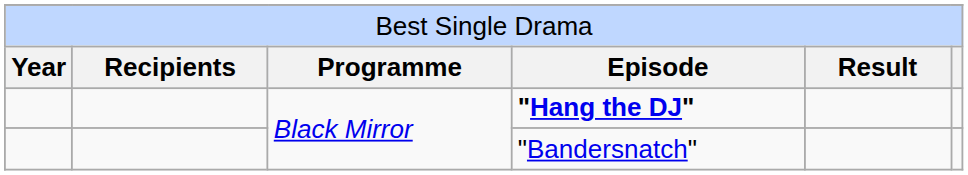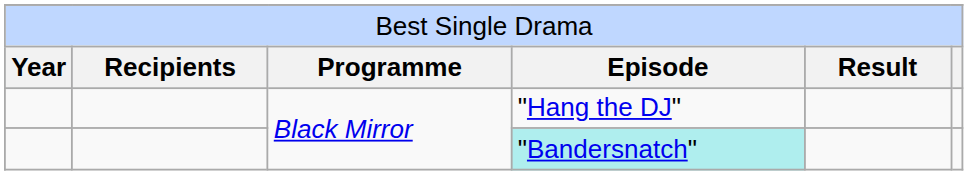(606, 108) bold -> (599, 108) normal
(607, 149) no background -> (607, 149) paleturquoise background
